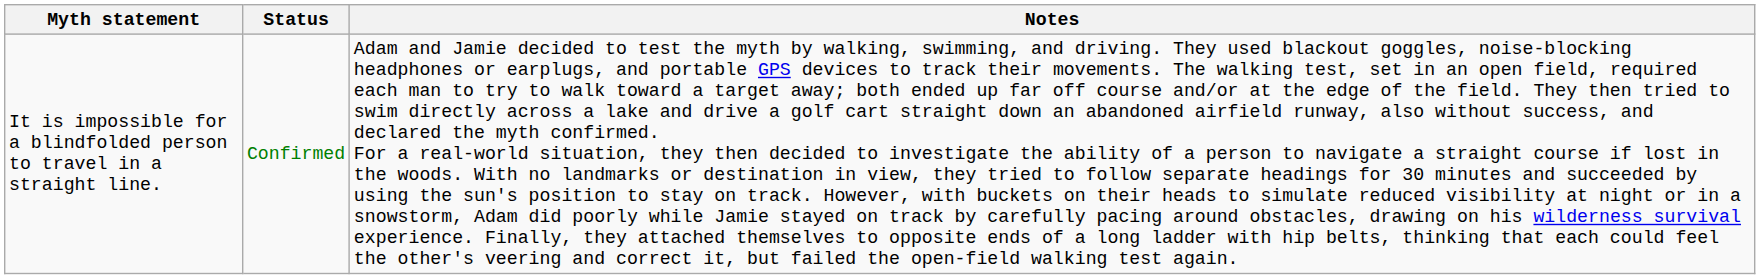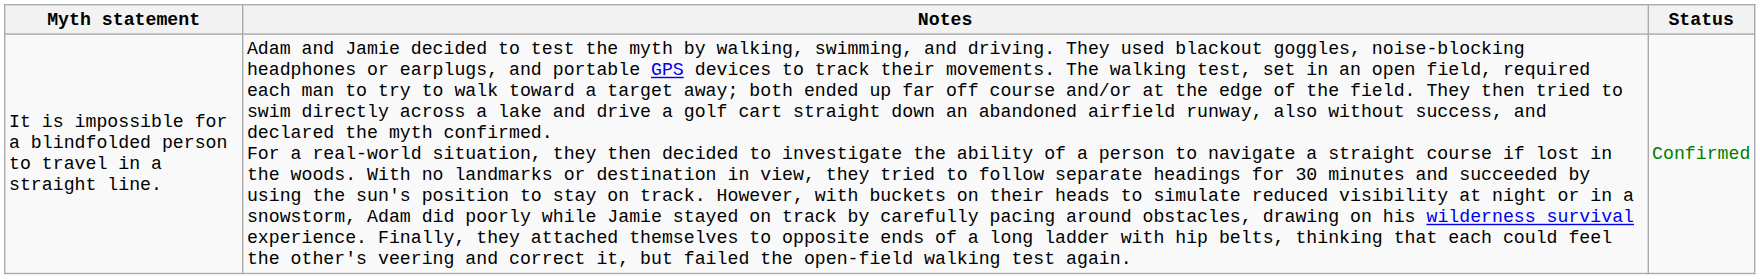columns swapped: (296, 20) <-> (1052, 20)
